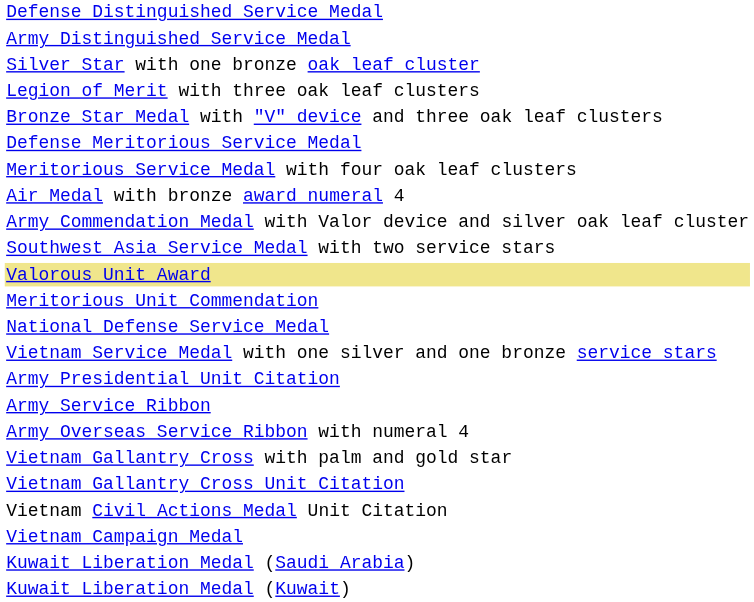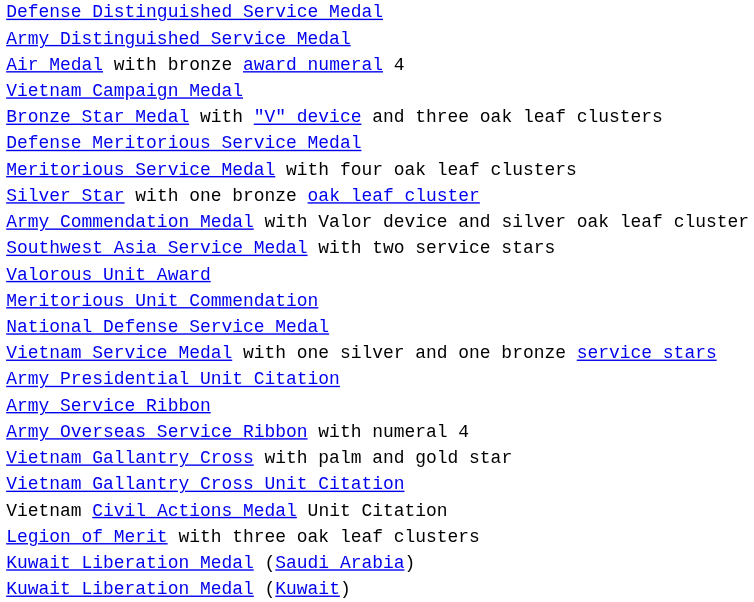(243, 65) Silver Star with one bronze oak leaf cluster -> (205, 65) Air Medal with bronze award numeral 4
(243, 91) Legion of Merit with three oak leaf clusters -> (125, 91) Vietnam Campaign Medal
(205, 196) Air Medal with bronze award numeral 4 -> (243, 196) Silver Star with one bronze oak leaf cluster
(108, 275) khaki background -> (108, 275) no background
(125, 537) Vietnam Campaign Medal -> (243, 537) Legion of Merit with three oak leaf clusters
